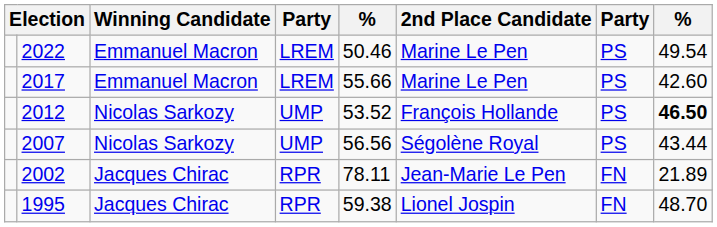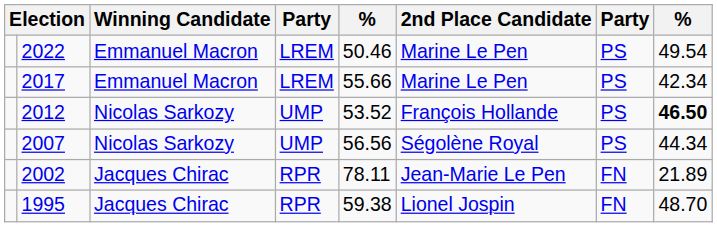(683, 81) 42.60 -> (683, 81) 42.34
(683, 143) 43.44 -> (683, 143) 44.34
